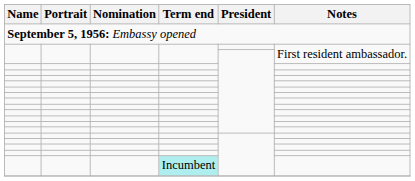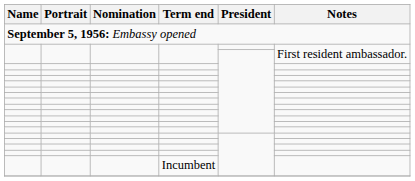(188, 165) paleturquoise background -> (188, 165) no background
